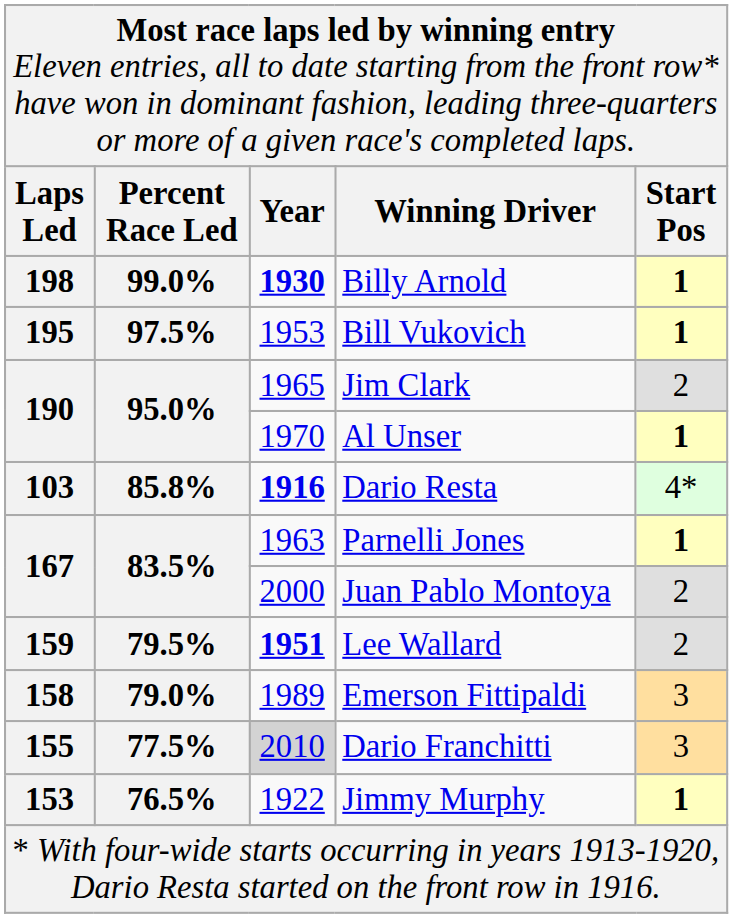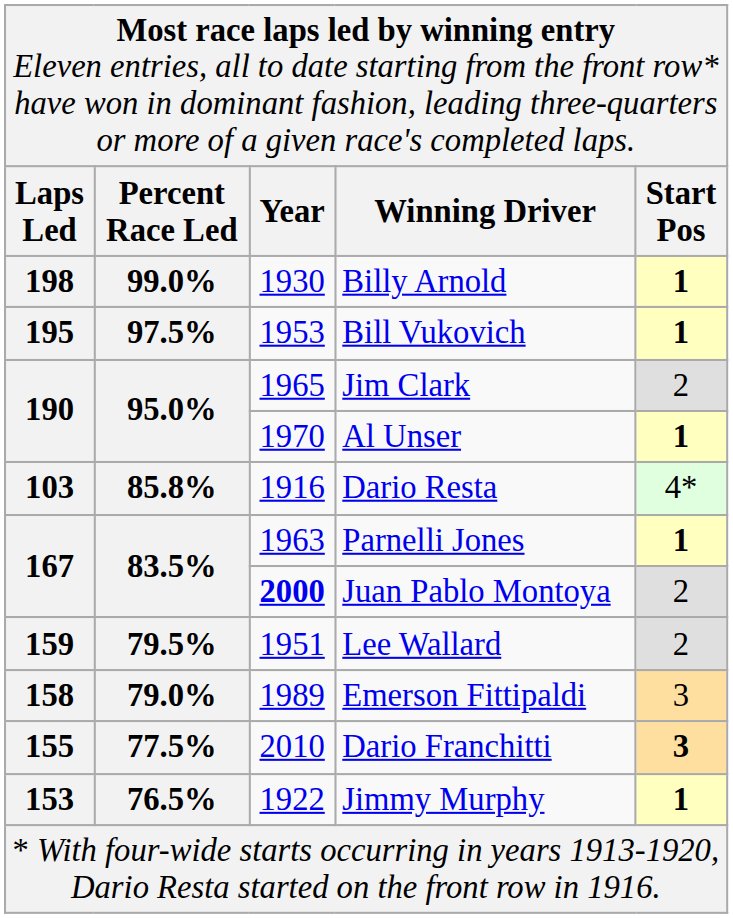(292, 280) bold -> (292, 280) normal
(292, 487) bold -> (292, 487) normal
(292, 591) normal -> (292, 591) bold
(292, 643) bold -> (292, 643) normal
(292, 746) lightgrey background -> (292, 746) no background
(681, 746) normal -> (681, 746) bold
